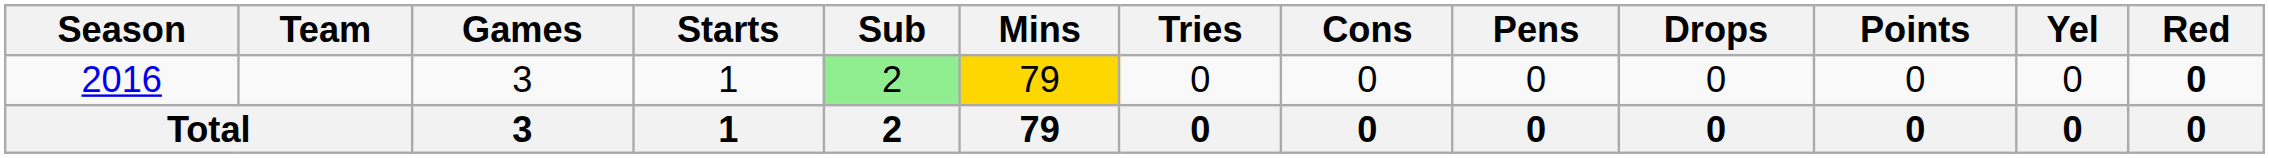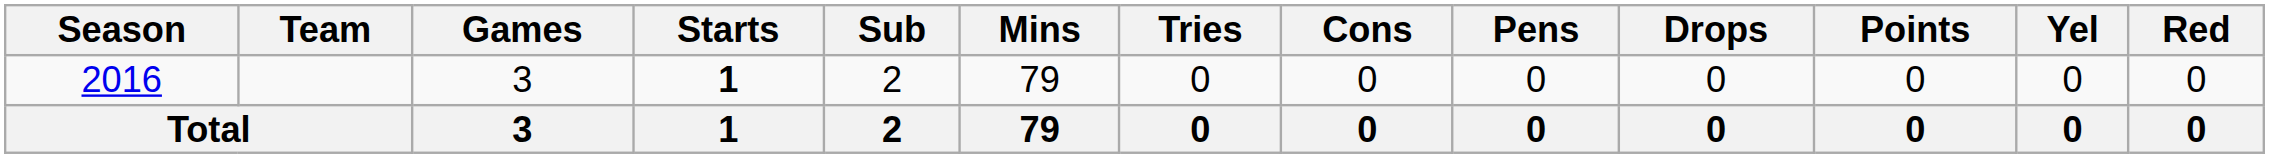(728, 79) normal -> (728, 79) bold
(892, 79) lightgreen background -> (892, 79) no background
(1040, 79) gold background -> (1040, 79) no background
(2196, 79) bold -> (2196, 79) normal
